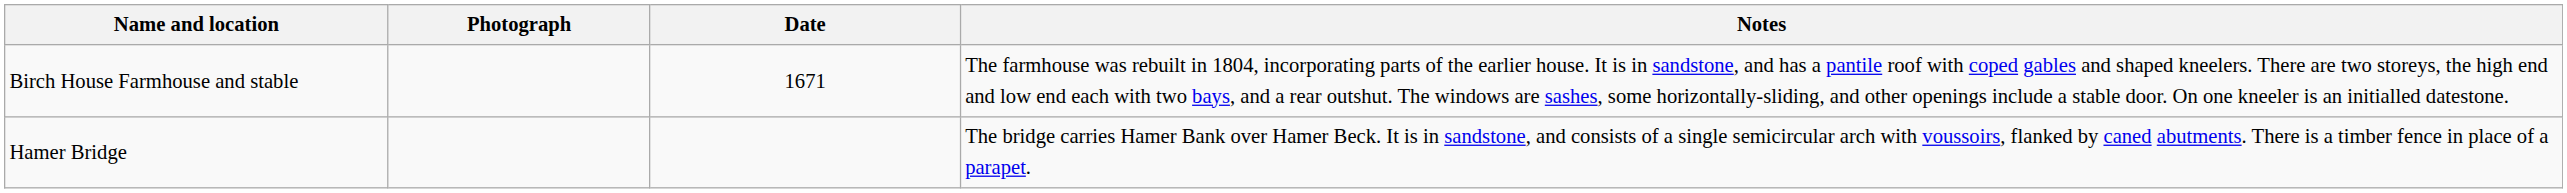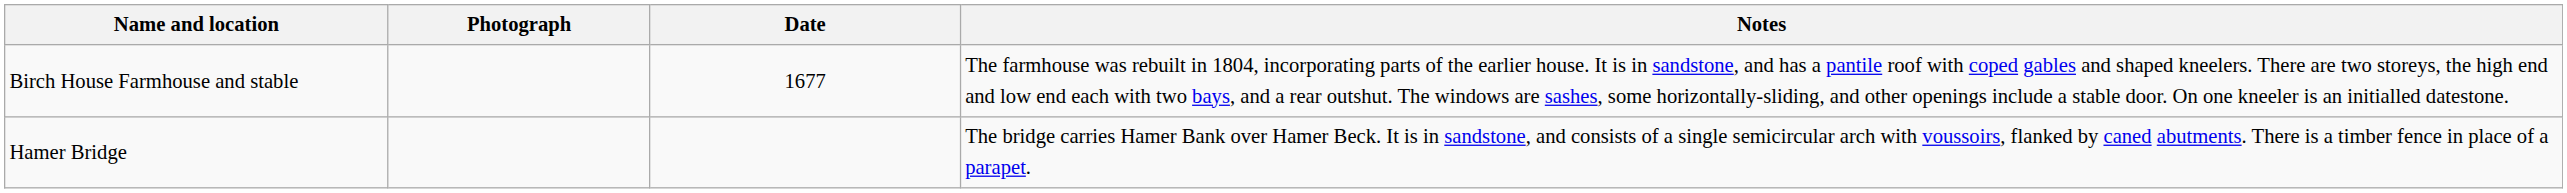(805, 80) 1671 -> (805, 80) 1677
